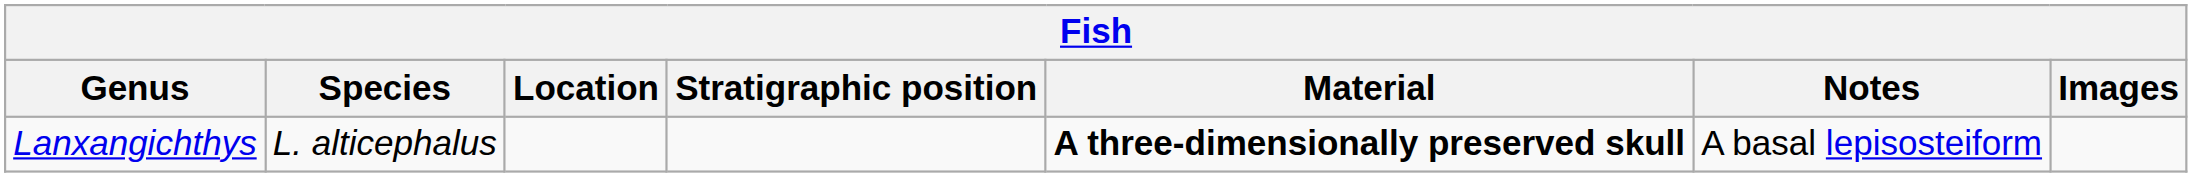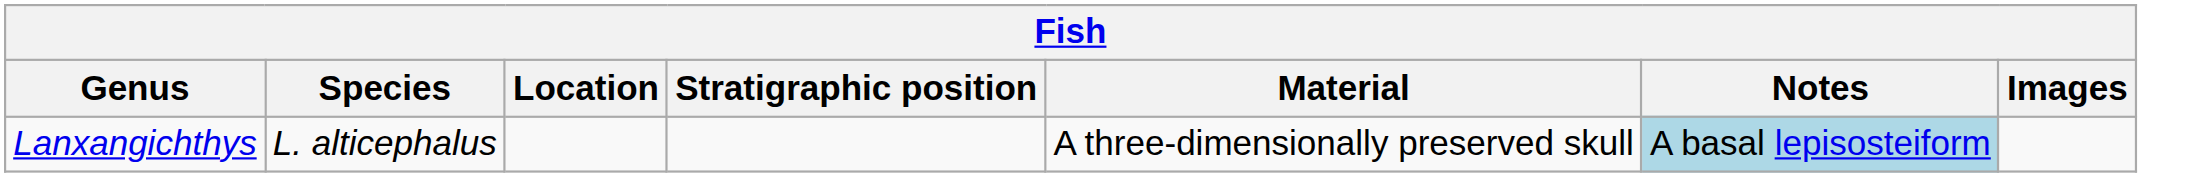(1369, 143) bold -> (1344, 143) normal
(1872, 143) no background -> (1820, 143) lightblue background
